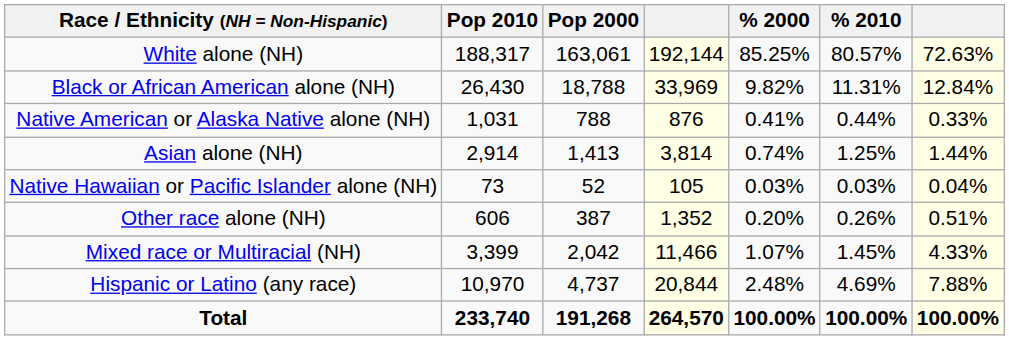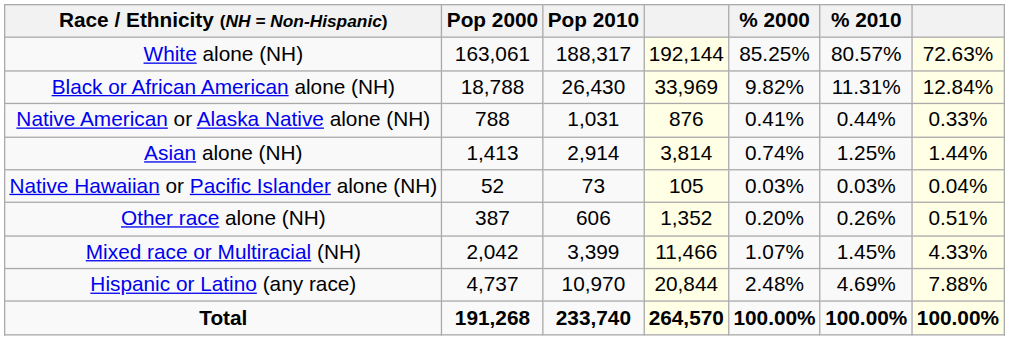columns swapped: (593, 20) <-> (492, 20)
